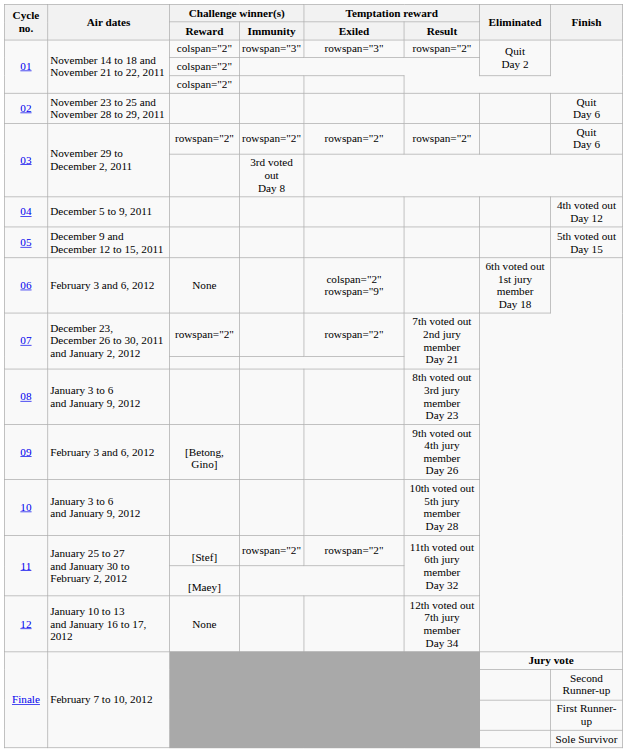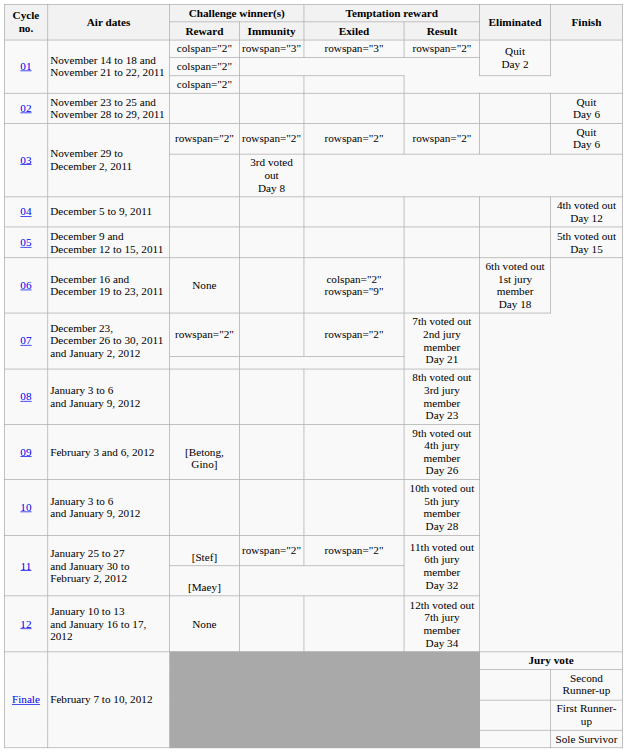(102, 285) February 3 and 6, 2012 -> (107, 285) December 16 and December 19 to 23, 2011
